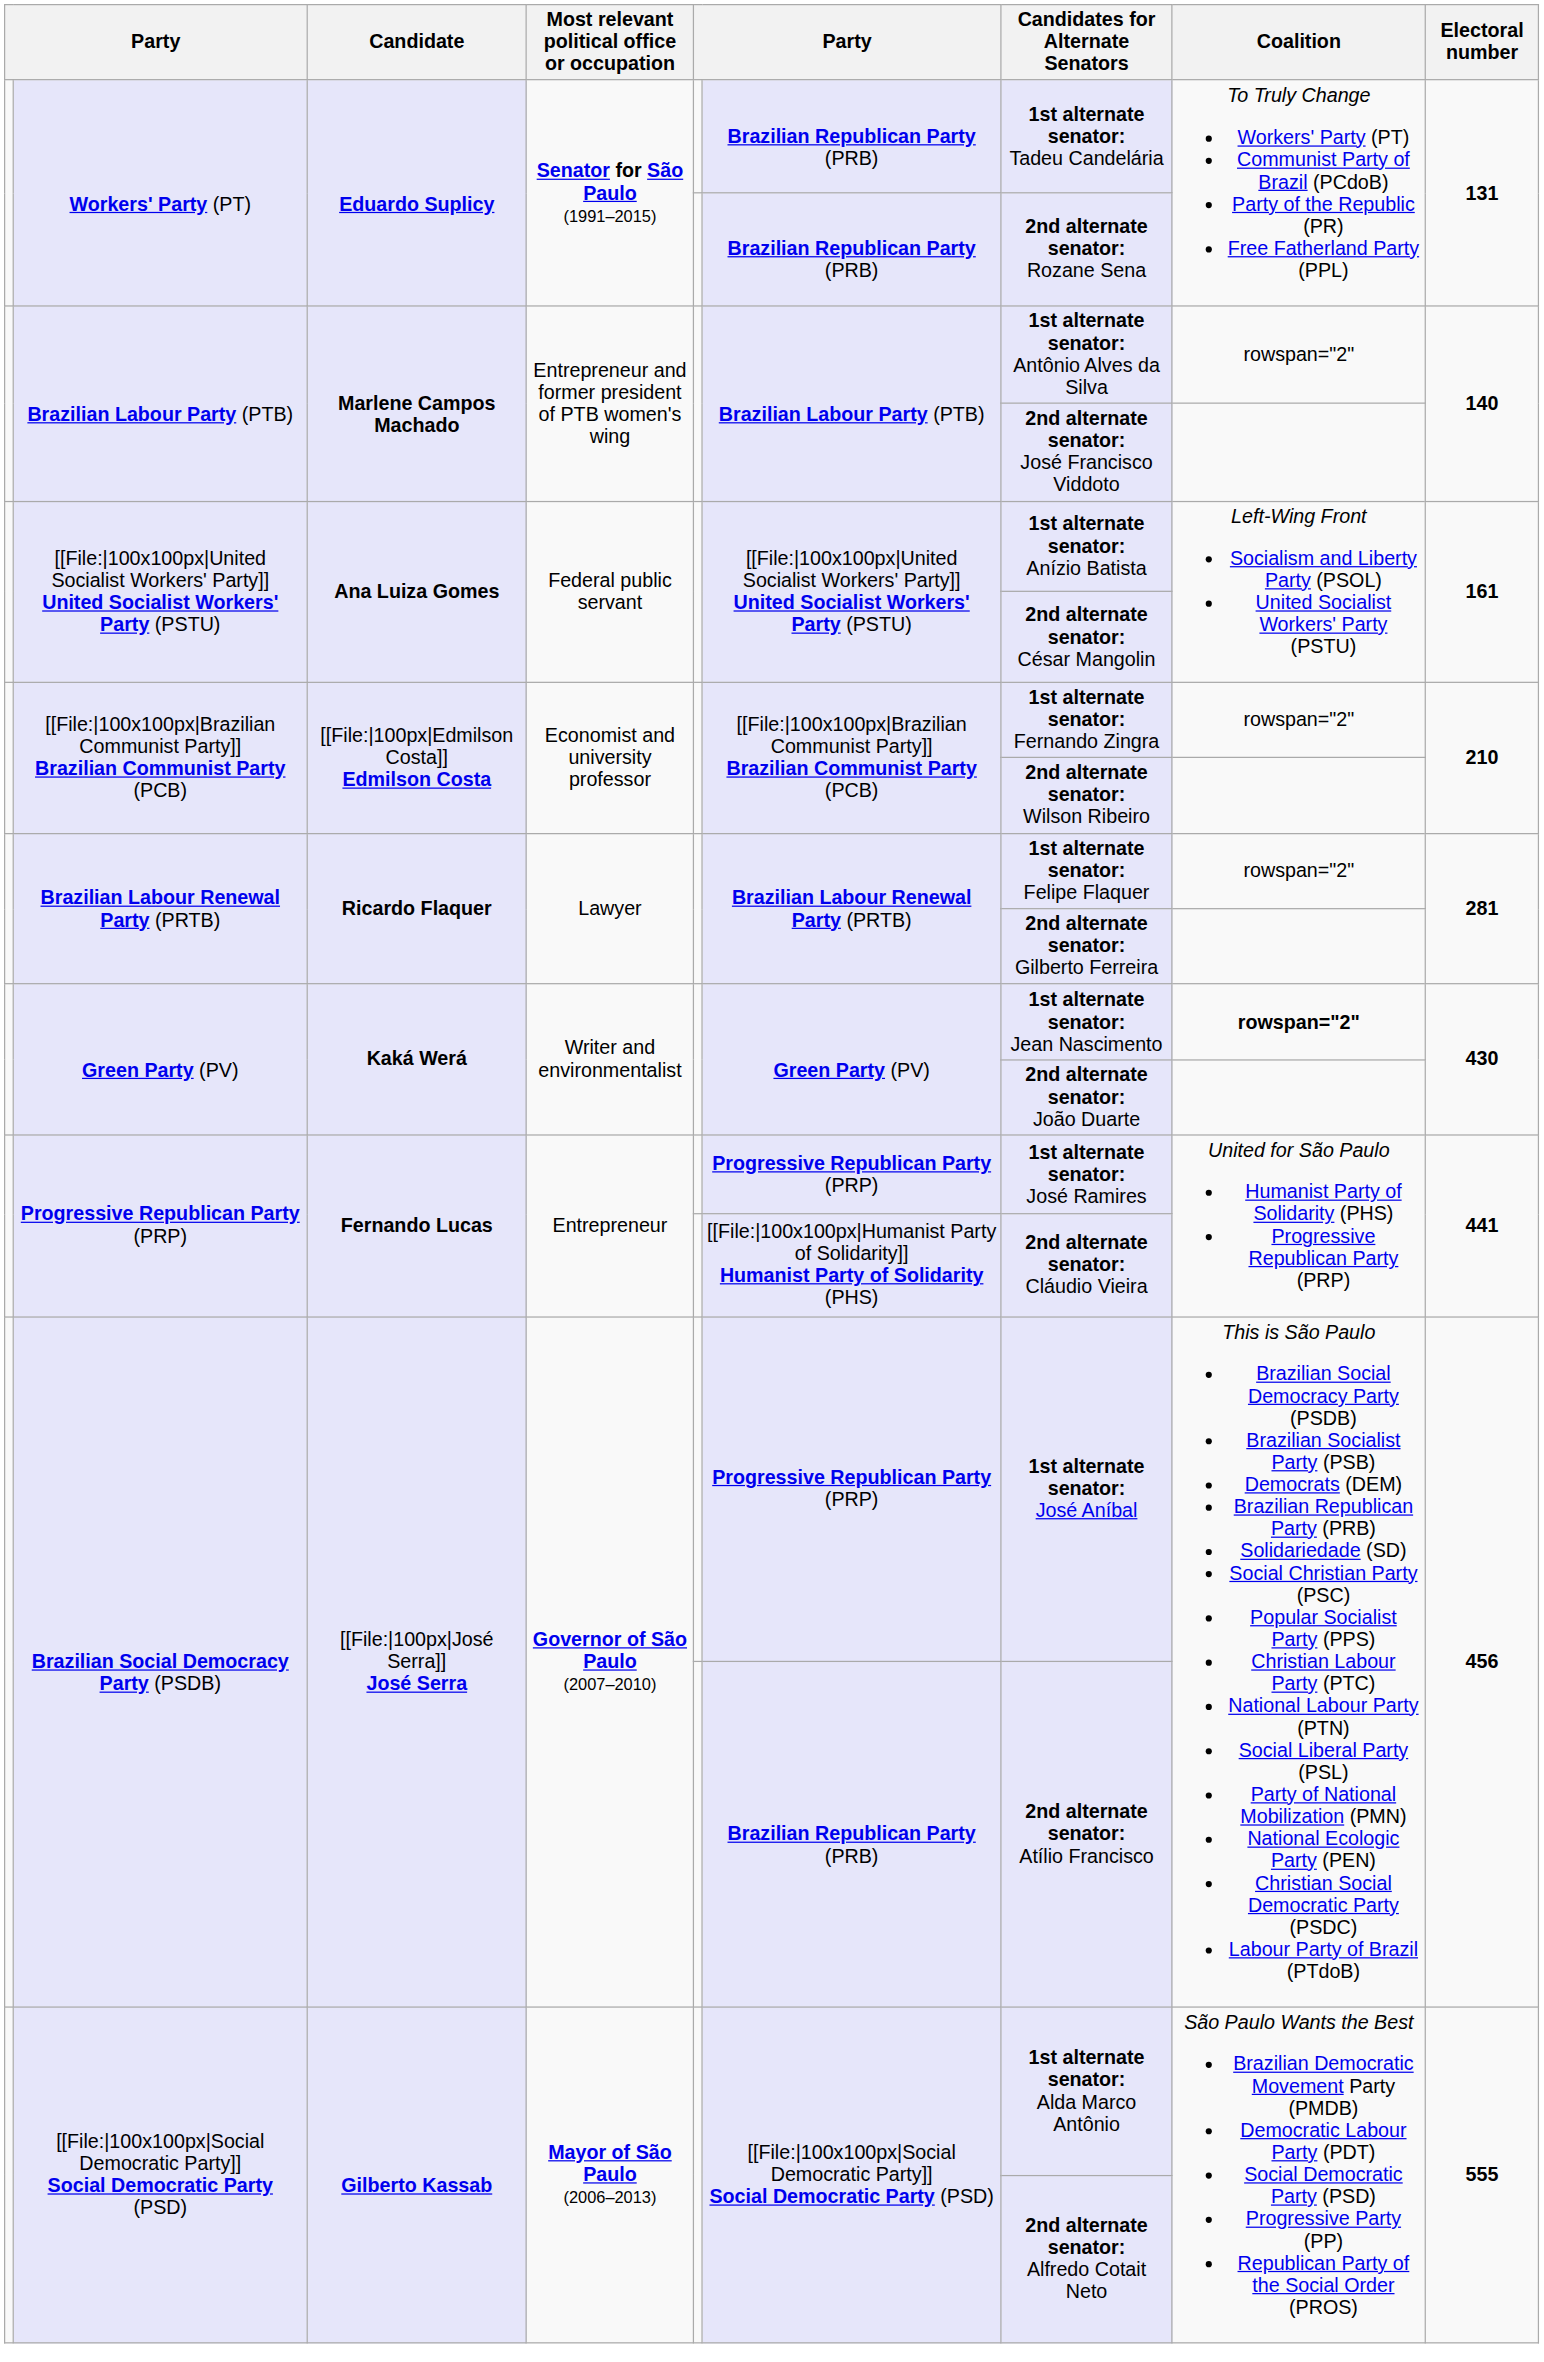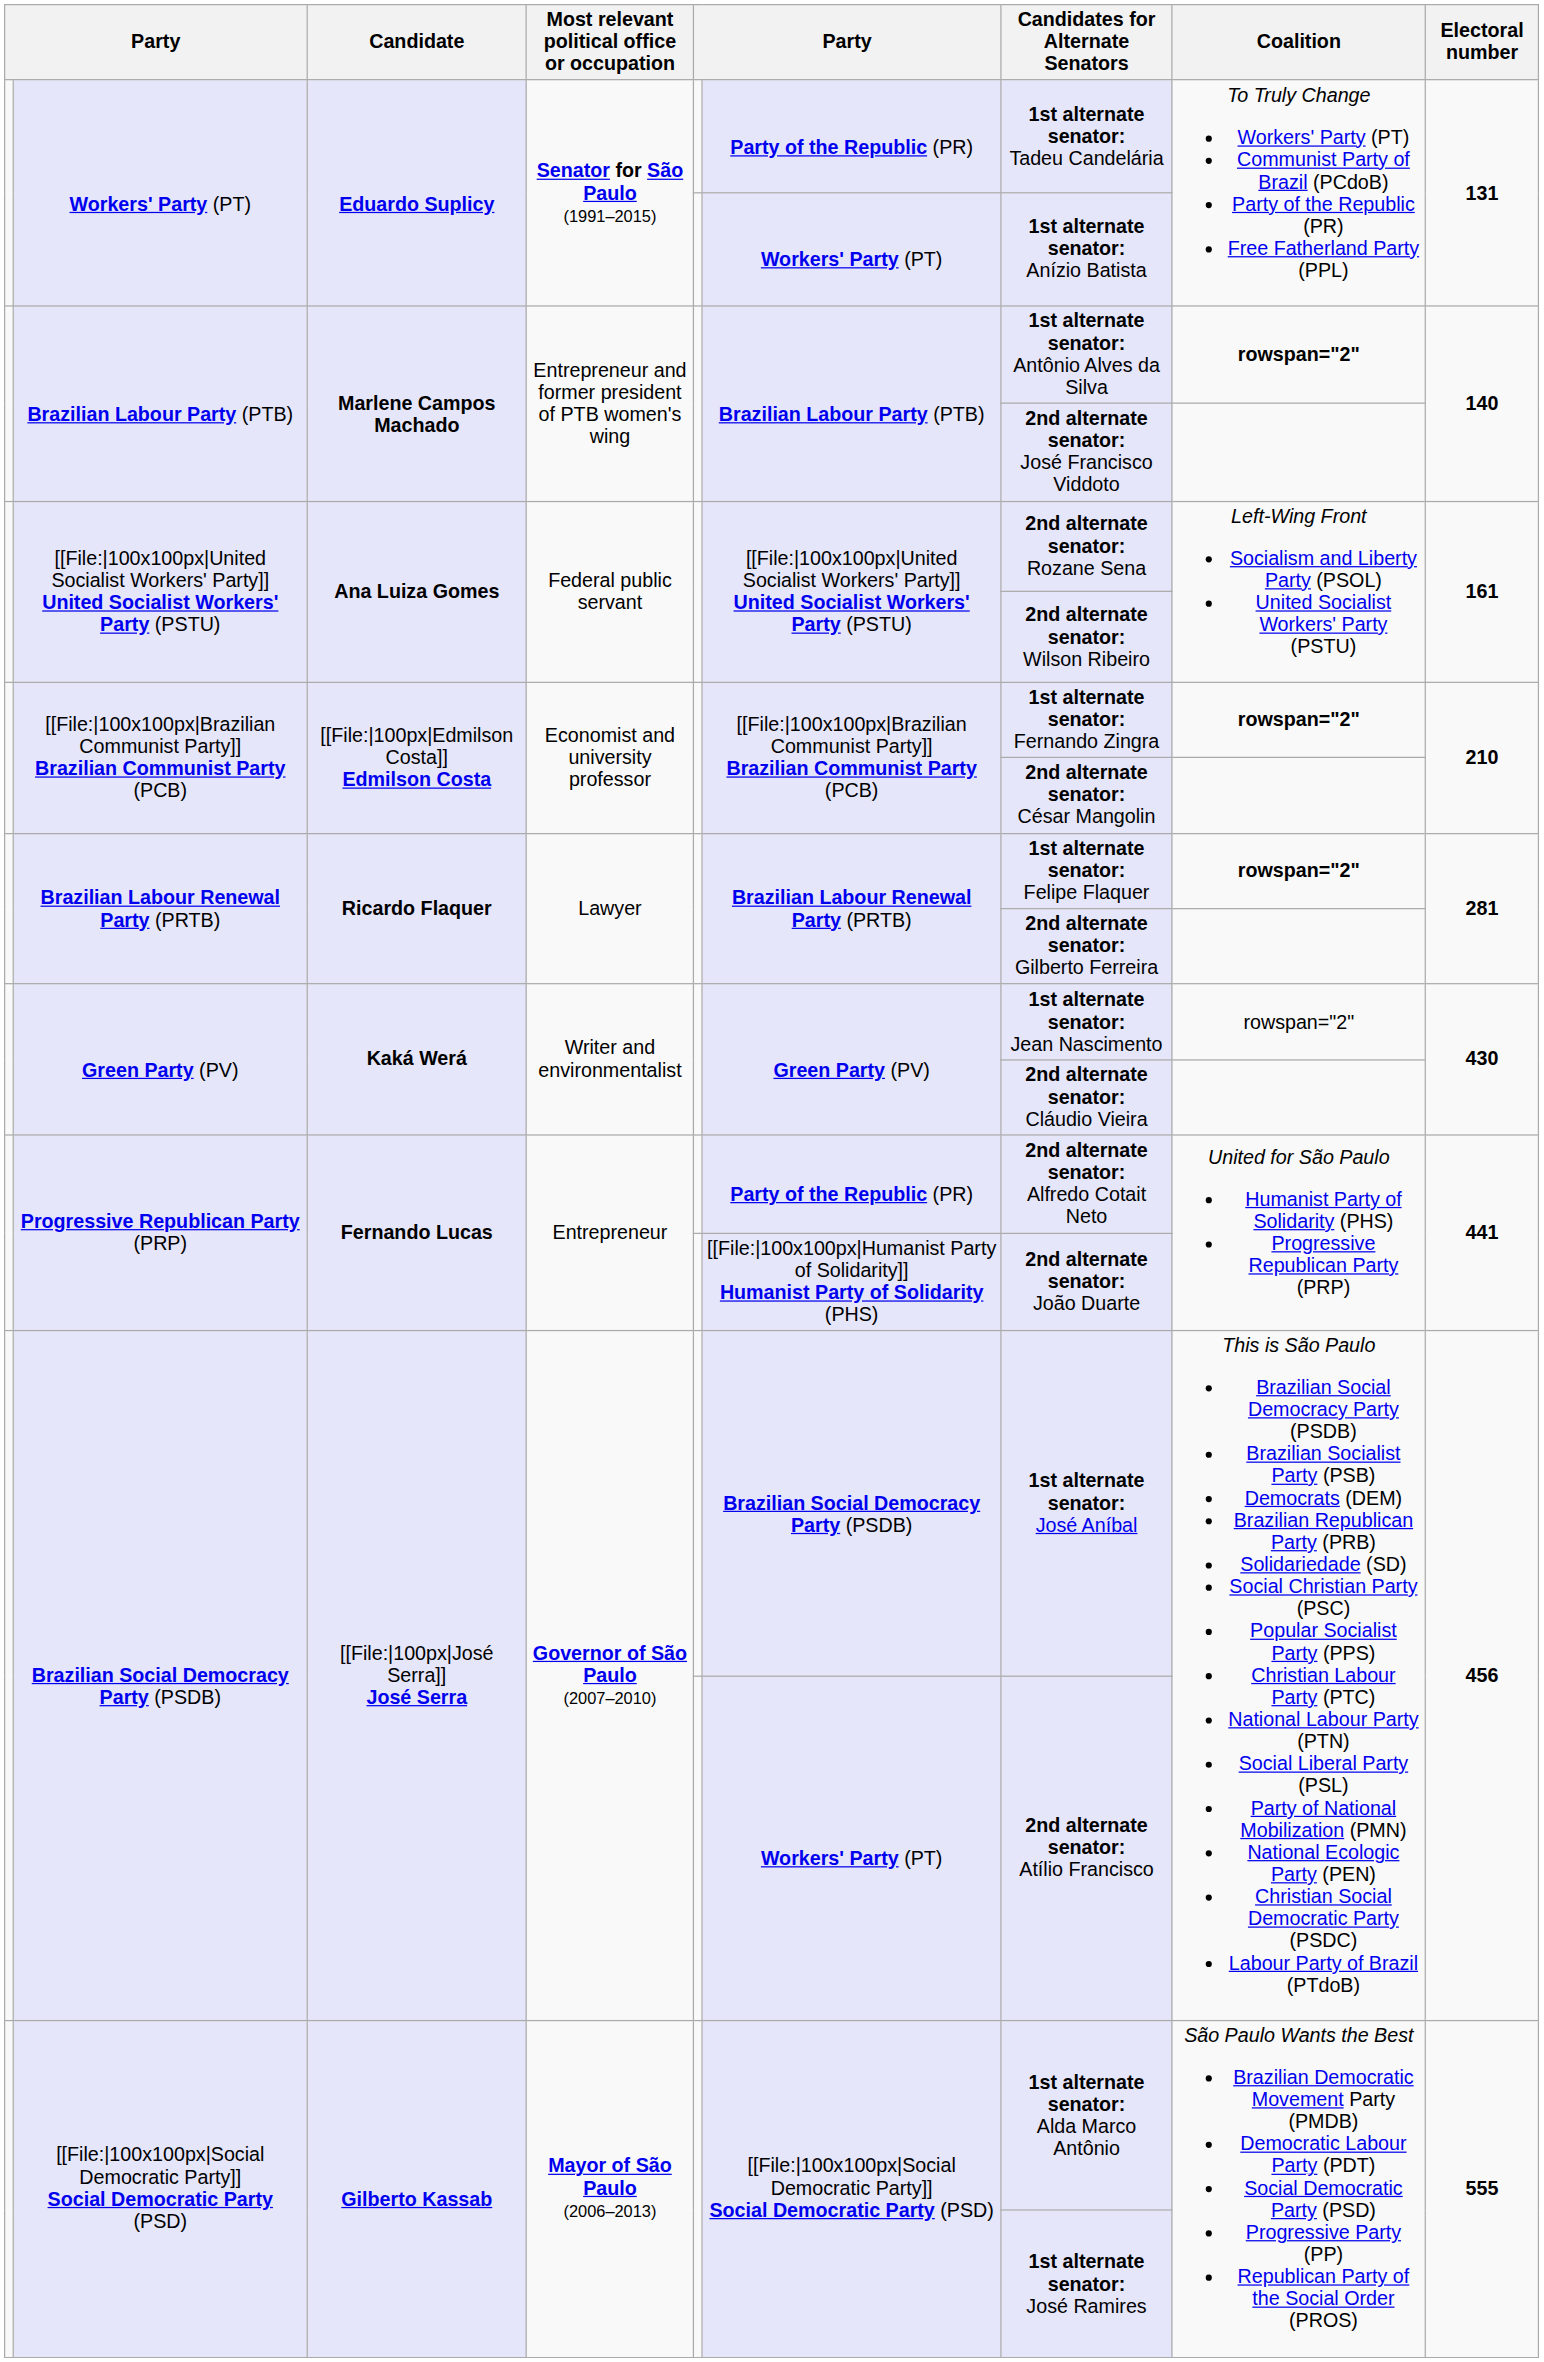(852, 147) Brazilian Republican Party (PRB) -> (852, 147) Party of the Republic (PR)
(852, 260) Brazilian Republican Party (PRB) -> (852, 260) Workers' Party (PT)
(1087, 249) 2nd alternate senator: Rozane Sena -> (1087, 249) 1st alternate senator: Anízio Batista
(1299, 354) normal -> (1299, 354) bold
(1087, 546) 1st alternate senator: Anízio Batista -> (1087, 546) 2nd alternate senator: Rozane Sena
(1087, 636) 2nd alternate senator: César Mangolin -> (1087, 636) 2nd alternate senator: Wilson Ribeiro
(1299, 719) normal -> (1299, 719) bold
(1087, 795) 2nd alternate senator: Wilson Ribeiro -> (1087, 795) 2nd alternate senator: César Mangolin
(1299, 870) normal -> (1299, 870) bold
(1299, 1021) bold -> (1299, 1021) normal
(1087, 1097) 2nd alternate senator: João Duarte -> (1087, 1097) 2nd alternate senator: Cláudio Vieira
(852, 1174) Progressive Republican Party (PRP) -> (852, 1194) Party of the Republic (PR)
(1087, 1174) 1st alternate senator: José Ramires -> (1087, 1183) 2nd alternate senator: Alfredo Cotait Neto
(1087, 1265) 2nd alternate senator: Cláudio Vieira -> (1087, 1281) 2nd alternate senator: João Duarte
(852, 1488) Progressive Republican Party (PRP) -> (852, 1513) Brazilian Social Democracy Party (PSDB)
(852, 1845) Brazilian Republican Party (PRB) -> (852, 1859) Workers' Party (PT)
(1087, 2258) 2nd alternate senator: Alfredo Cotait Neto -> (1087, 2283) 1st alternate senator: José Ramires
